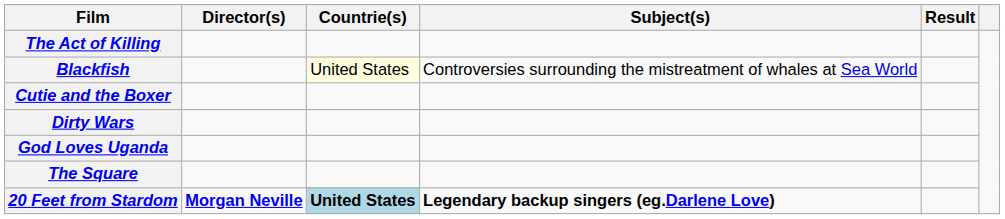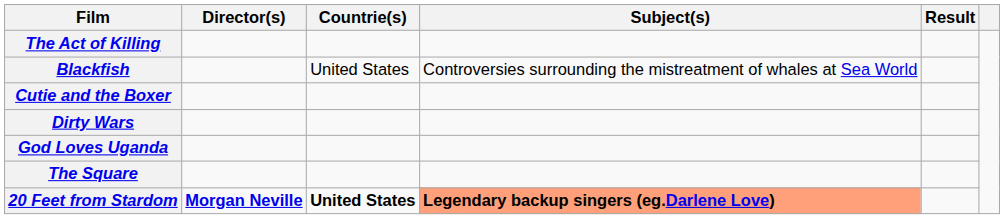(360, 69) lightyellow background -> (360, 69) no background
(363, 200) lightblue background -> (363, 200) no background
(599, 200) no background -> (599, 200) lightsalmon background
